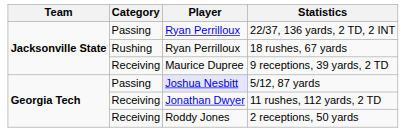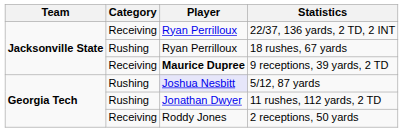(131, 30) Passing -> (133, 30) Receiving
(204, 65) normal -> (203, 65) bold
(131, 83) Passing -> (129, 83) Rushing
(136, 100) Receiving -> (129, 100) Rushing
